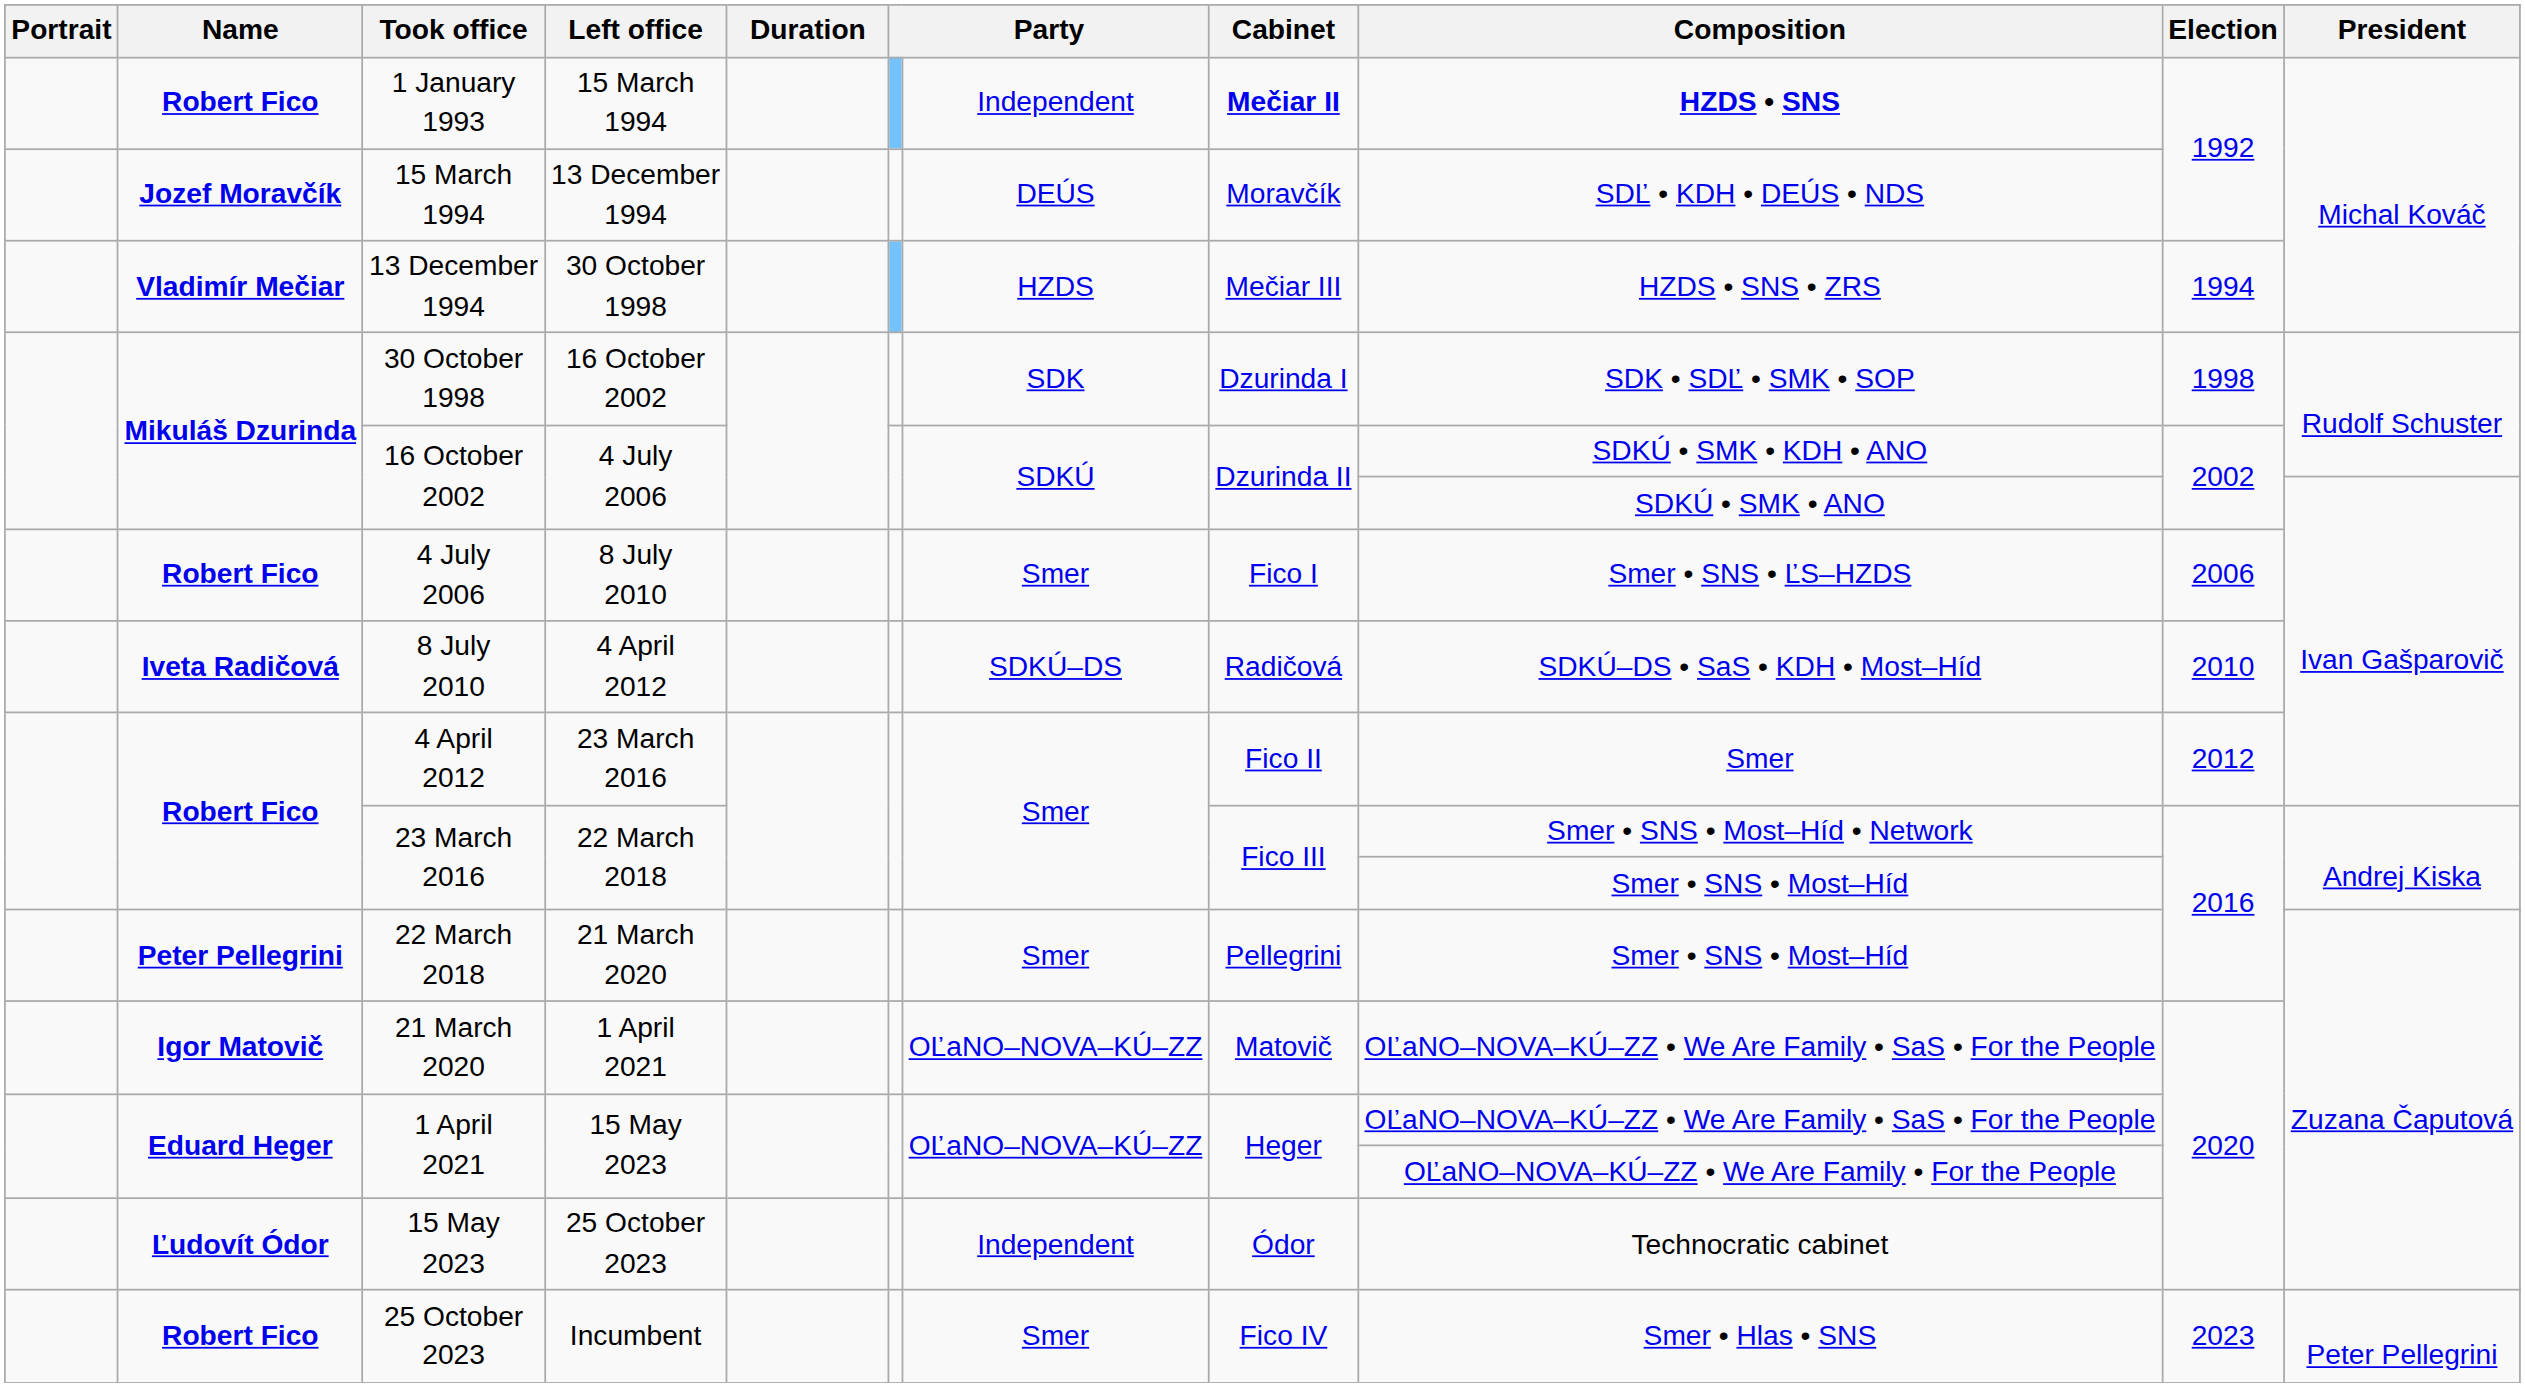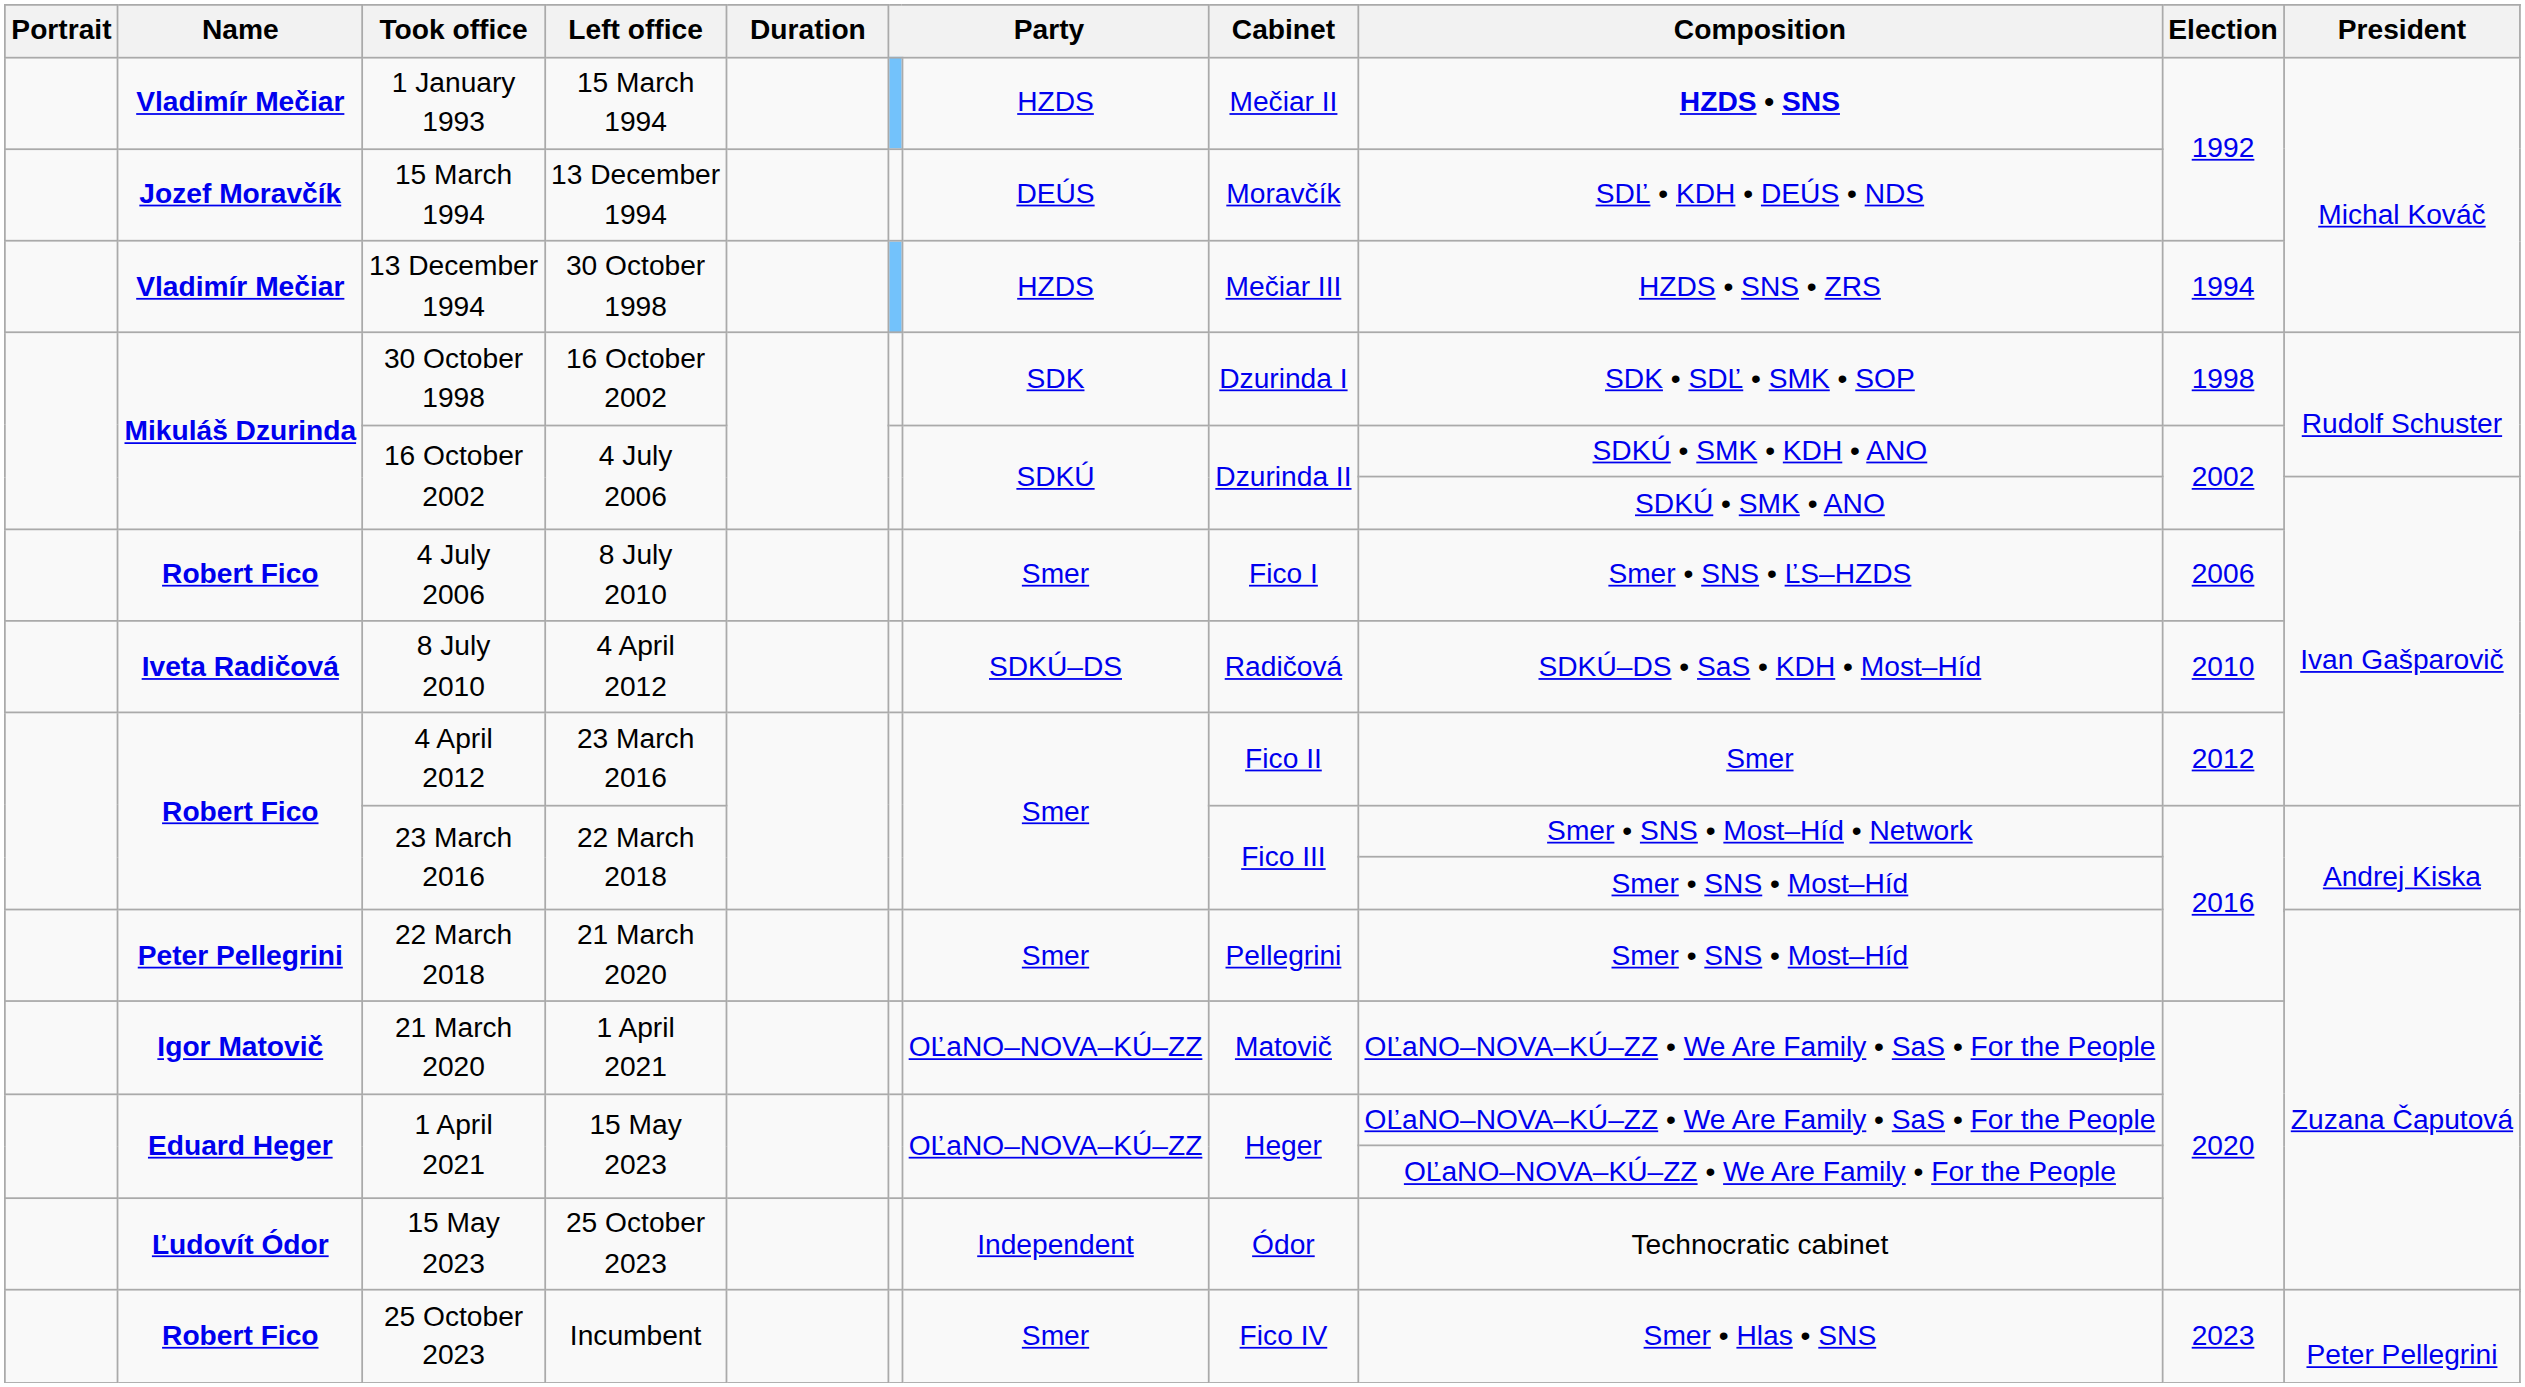(240, 102) Robert Fico -> (240, 102) Vladimír Mečiar
(1056, 102) Independent -> (1056, 102) HZDS
(1283, 102) bold -> (1283, 102) normal
